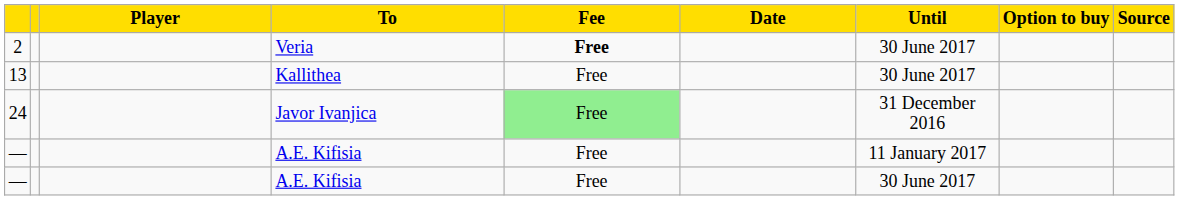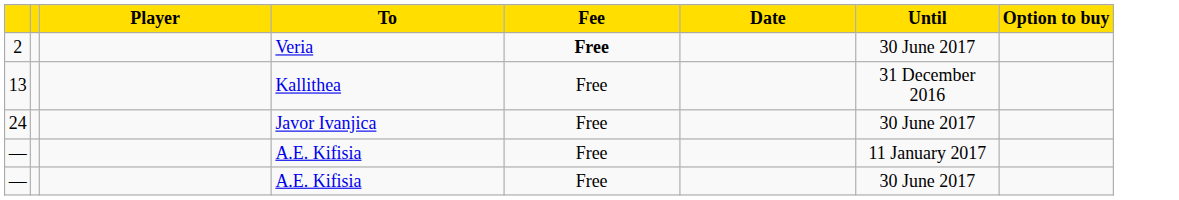- column: (1144, 18)
(927, 75) 30 June 2017 -> (927, 85) 31 December 2016
(592, 114) lightgreen background -> (592, 124) no background
(927, 114) 31 December 2016 -> (927, 124) 30 June 2017
